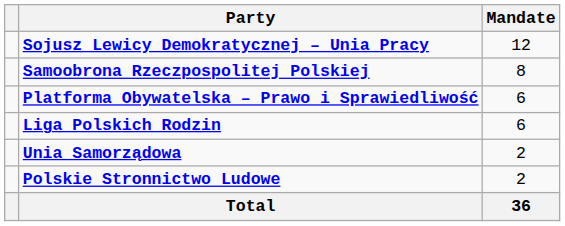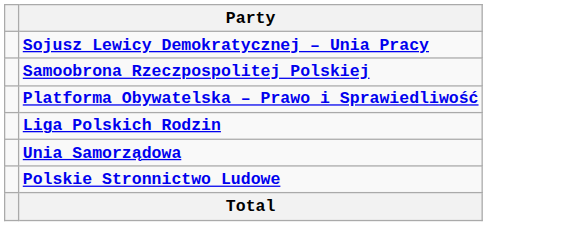- column: (521, 18)
